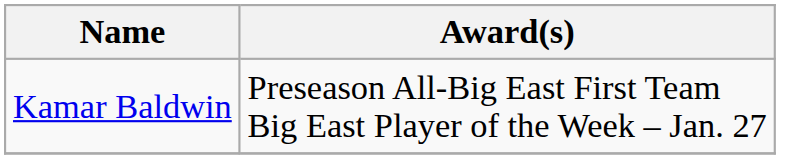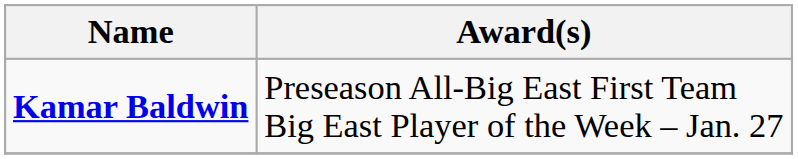(122, 105) normal -> (131, 105) bold
